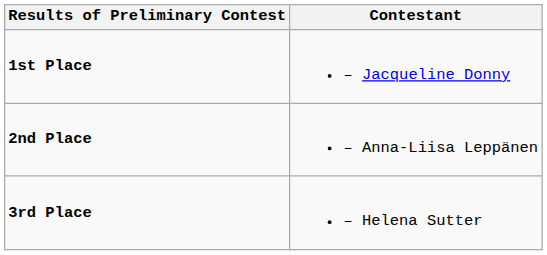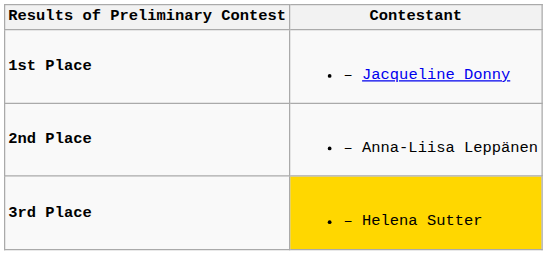(416, 222) no background -> (416, 222) gold background
